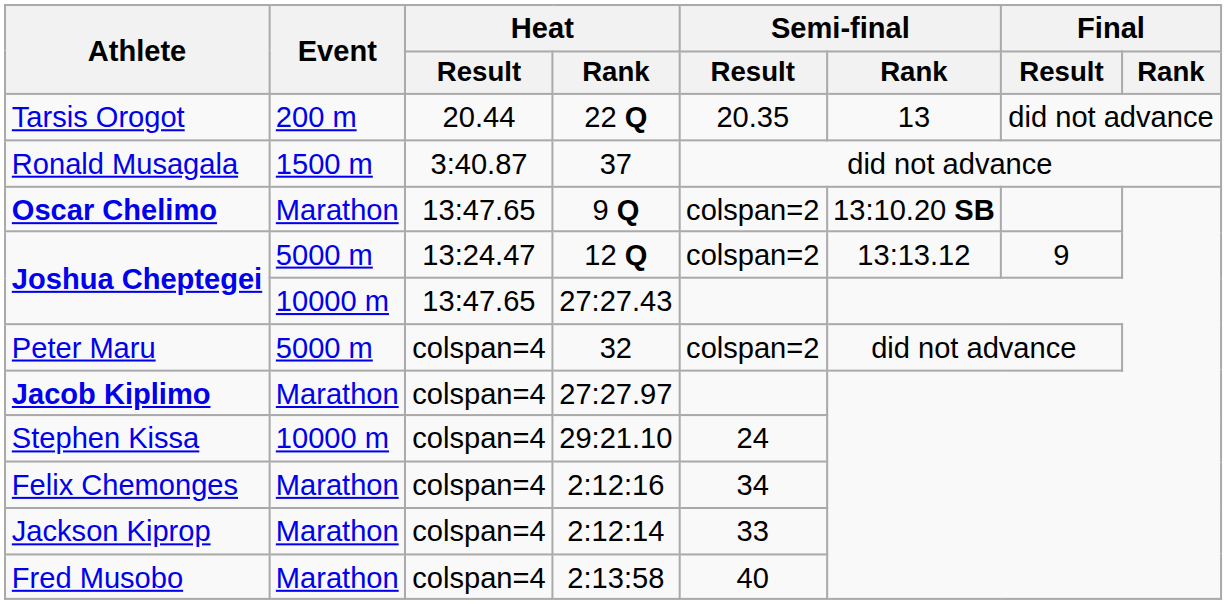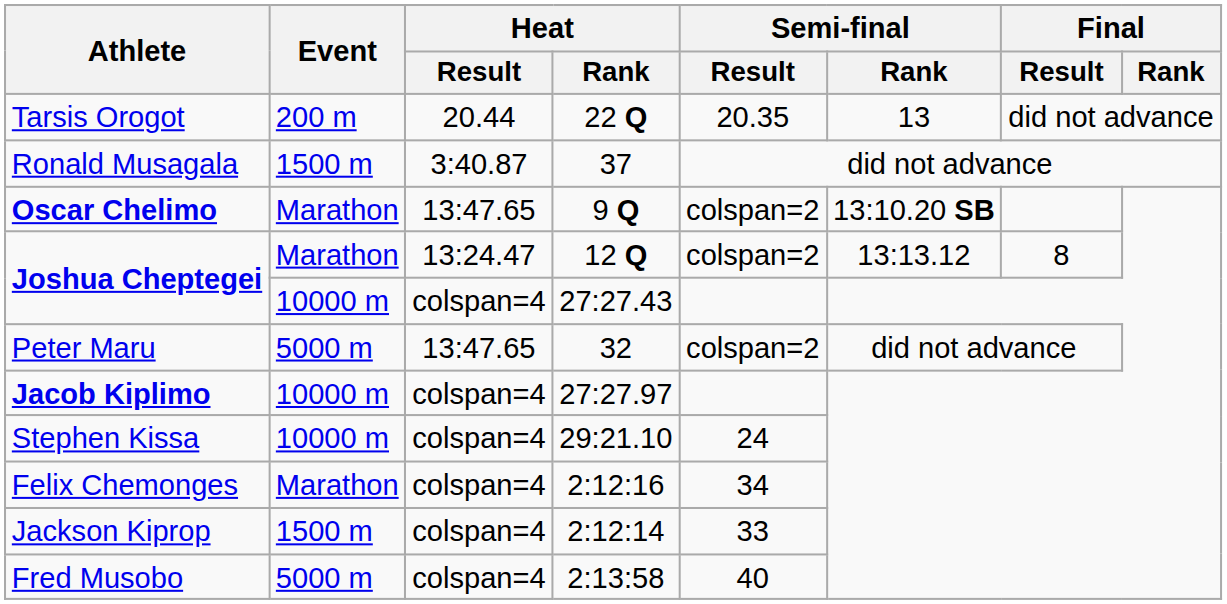(324, 256) 5000 m -> (337, 256) Marathon
(1061, 256) 9 -> (1061, 256) 8
(479, 302) 13:47.65 -> (479, 302) colspan=4
(479, 347) colspan=4 -> (479, 347) 13:47.65
(337, 393) Marathon -> (332, 393) 10000 m
(337, 531) Marathon -> (324, 531) 1500 m
(337, 577) Marathon -> (324, 577) 5000 m
